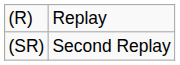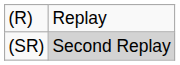(112, 45) no background -> (112, 45) lightgrey background
